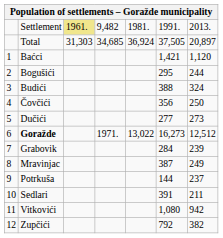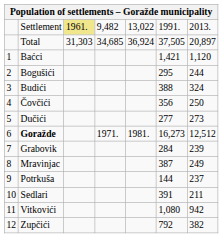(138, 27) 1981. -> (141, 27) 13,022
(141, 133) 13,022 -> (138, 133) 1981.
